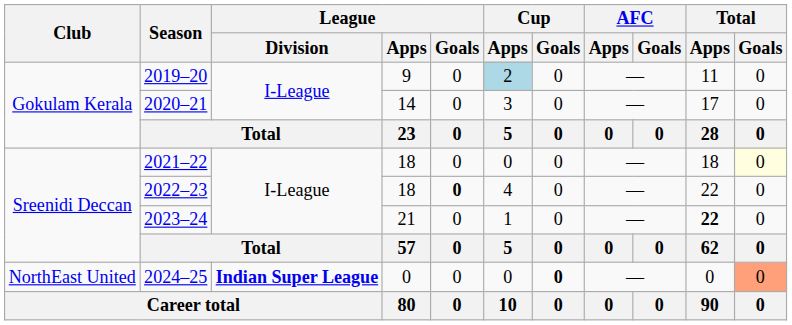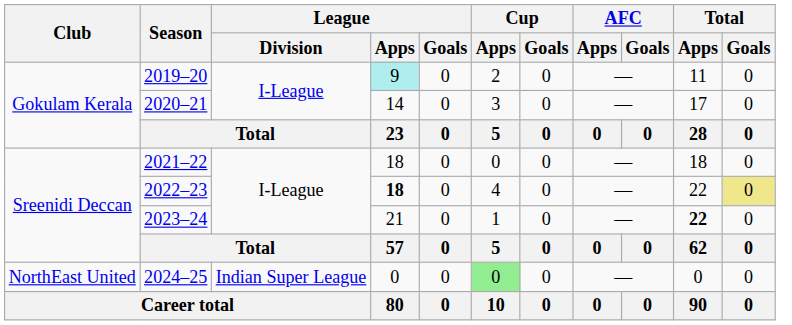(407, 76) no background -> (395, 76) paleturquoise background
(508, 76) lightblue background -> (496, 76) no background
(760, 162) lightyellow background -> (749, 162) no background
(407, 190) normal -> (395, 190) bold
(457, 190) bold -> (445, 190) normal
(760, 190) no background -> (749, 190) khaki background
(297, 276) bold -> (291, 276) normal
(508, 276) no background -> (496, 276) lightgreen background
(558, 276) bold -> (546, 276) normal
(760, 276) lightsalmon background -> (749, 276) no background
